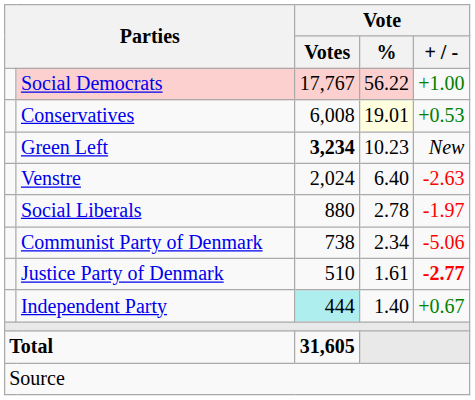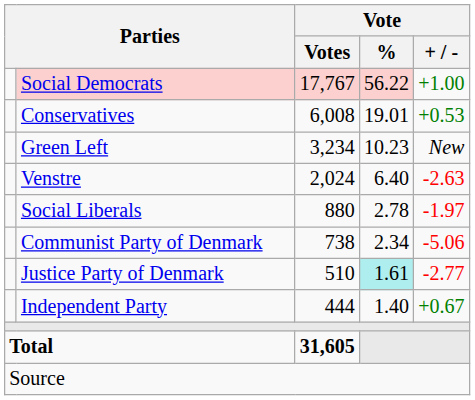(386, 115) lightyellow background -> (386, 115) no background
(332, 147) bold -> (332, 147) normal
(391, 274) no background -> (391, 274) paleturquoise background
(444, 274) bold -> (444, 274) normal
(340, 305) paleturquoise background -> (340, 305) no background
